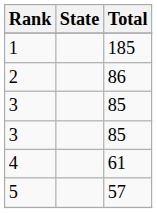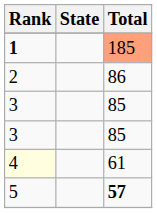(13, 47) normal -> (13, 47) bold
(121, 47) no background -> (121, 47) lightsalmon background
(13, 163) no background -> (13, 163) lightyellow background
(117, 192) normal -> (117, 192) bold
